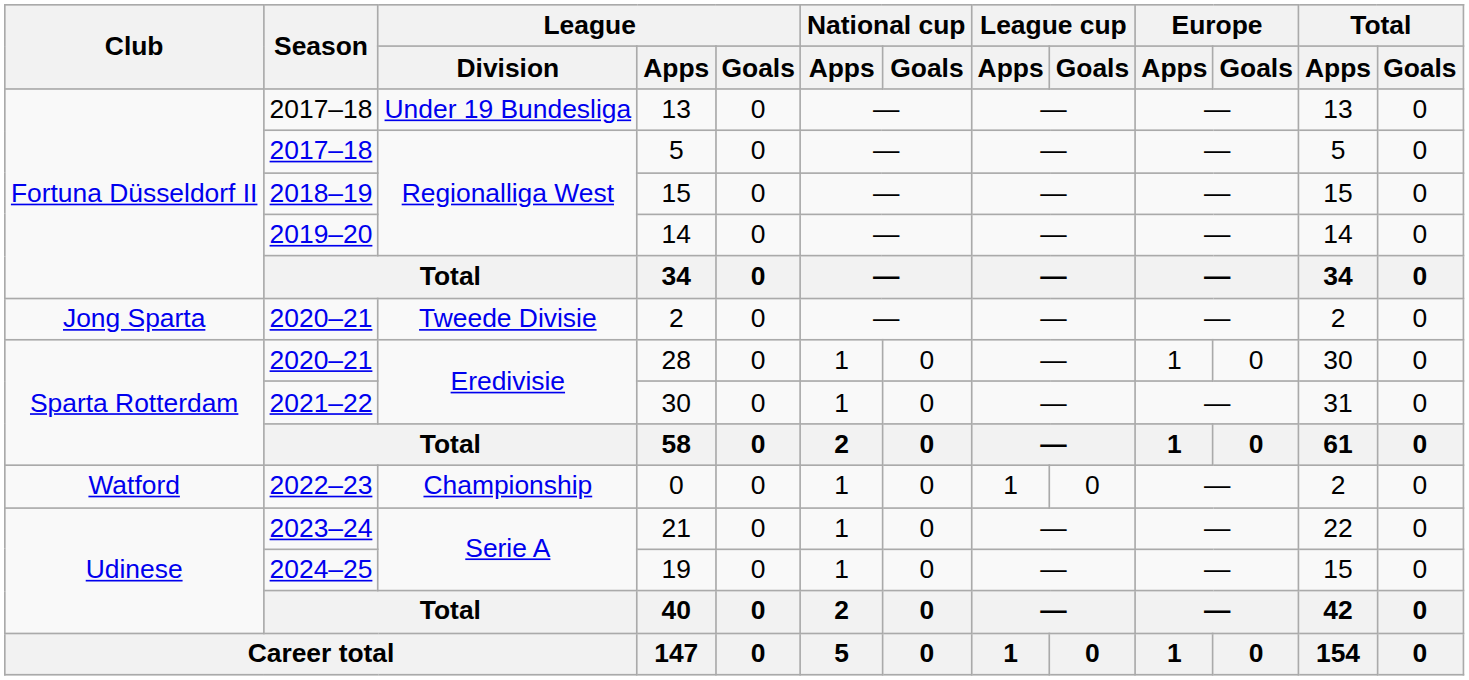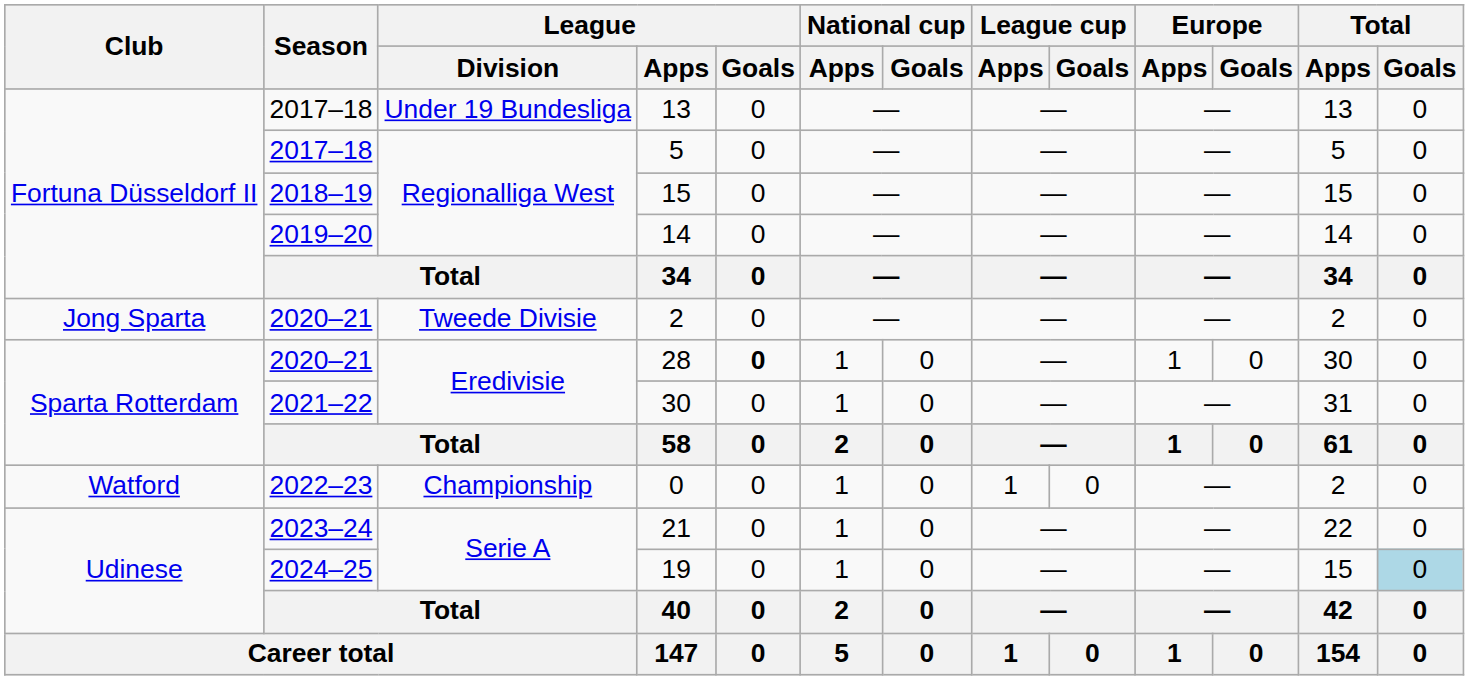(758, 360) normal -> (758, 360) bold
(1420, 569) no background -> (1420, 569) lightblue background
